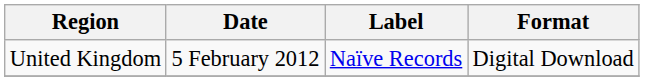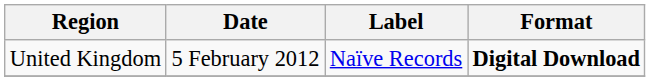(553, 57) normal -> (556, 57) bold
